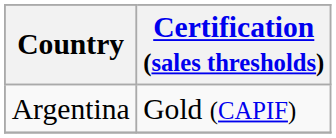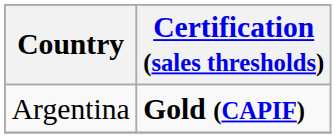(220, 108) normal -> (224, 108) bold
